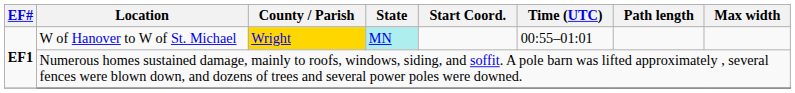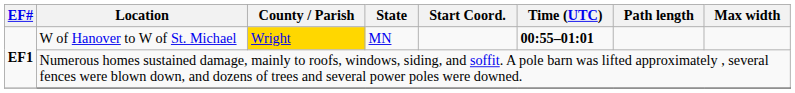(380, 38) paleturquoise background -> (380, 38) no background
(557, 38) normal -> (557, 38) bold
